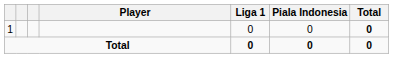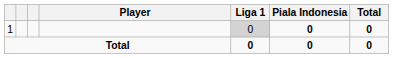(250, 29) no background -> (250, 29) lightgrey background
(310, 29) normal -> (310, 29) bold
